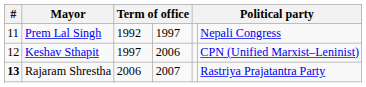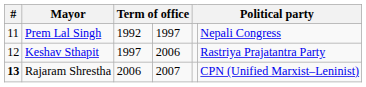(280, 52) CPN (Unified Marxist–Leninist) -> (263, 52) Rastriya Prajatantra Party
(263, 71) Rastriya Prajatantra Party -> (280, 71) CPN (Unified Marxist–Leninist)
